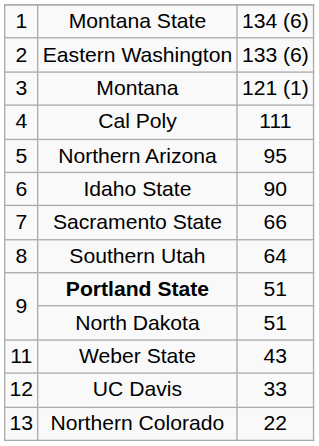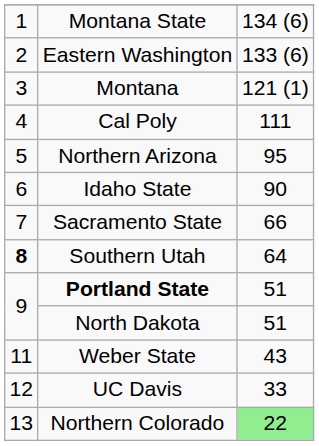(21, 255) normal -> (21, 255) bold
(275, 423) no background -> (275, 423) lightgreen background
